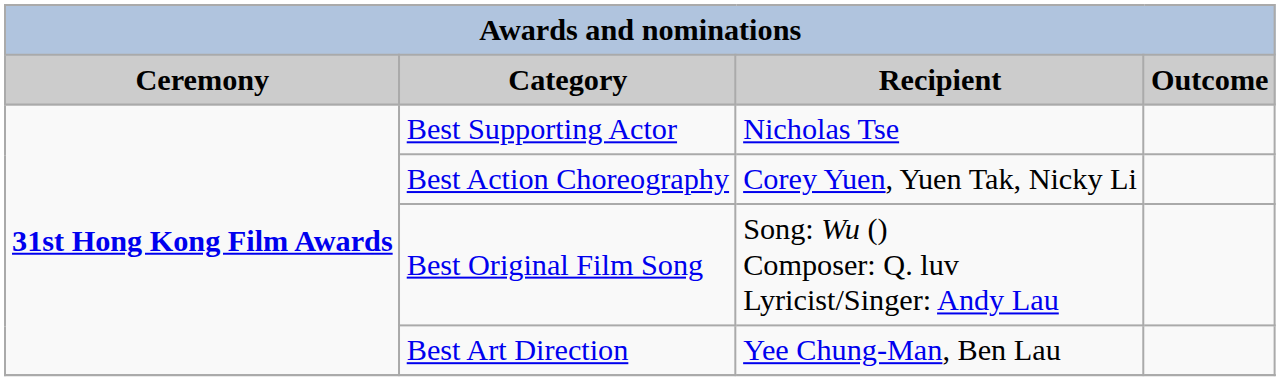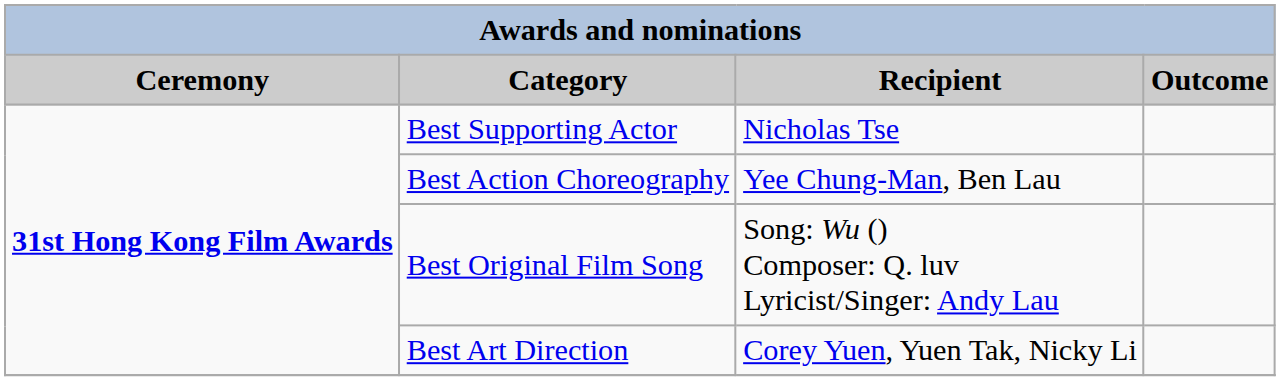(940, 179) Corey Yuen, Yuen Tak, Nicky Li -> (902, 179) Yee Chung-Man, Ben Lau
(902, 350) Yee Chung-Man, Ben Lau -> (940, 350) Corey Yuen, Yuen Tak, Nicky Li
